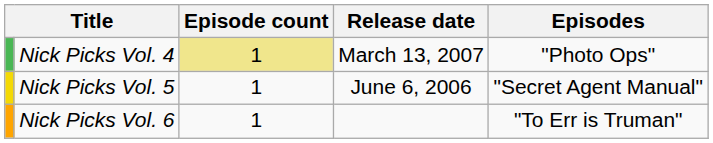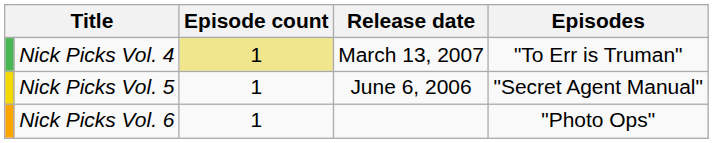(598, 54) "Photo Ops" -> (598, 54) "To Err is Truman"
(598, 120) "To Err is Truman" -> (598, 120) "Photo Ops"
